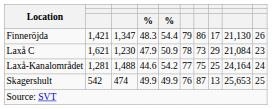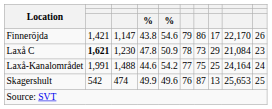(125, 36) 1,347 -> (125, 36) 1,147
(148, 36) 48.3 -> (148, 36) 43.8
(169, 36) 54.4 -> (169, 36) 54.6
(237, 36) 21,130 -> (237, 36) 22,170
(99, 51) normal -> (99, 51) bold
(148, 51) 47.9 -> (148, 51) 47.8
(99, 66) 1,281 -> (99, 66) 1,991
(169, 81) 49.9 -> (169, 81) 49.6
